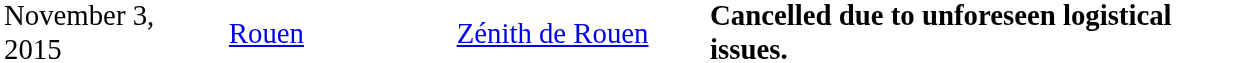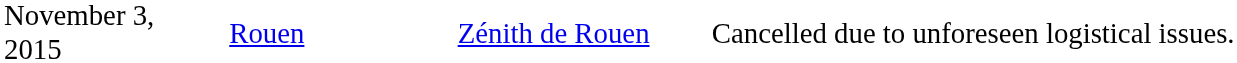(941, 32) bold -> (973, 32) normal
